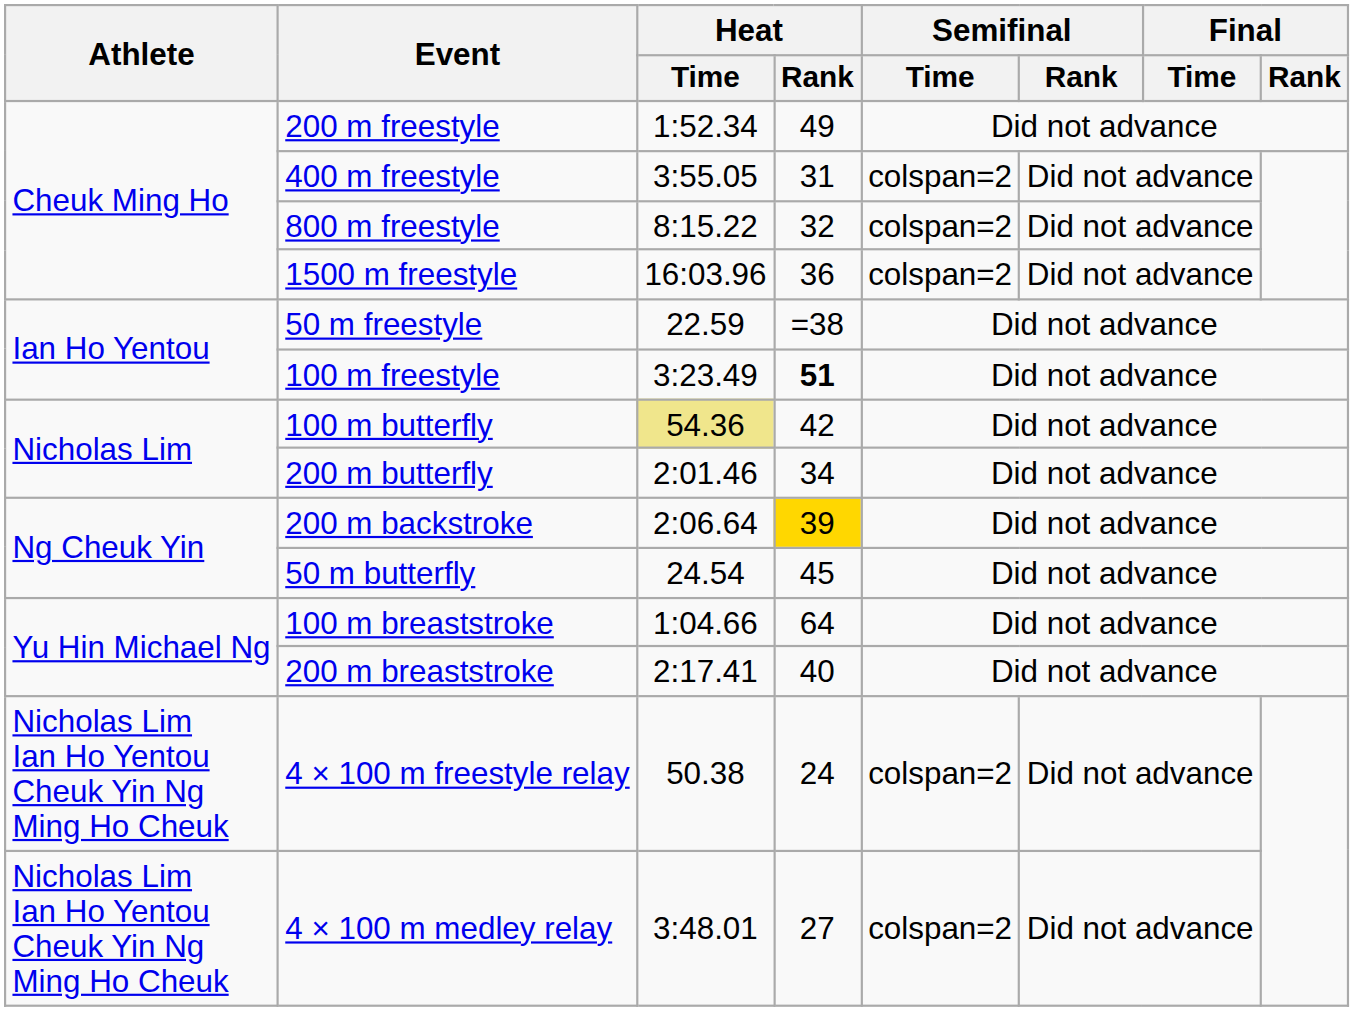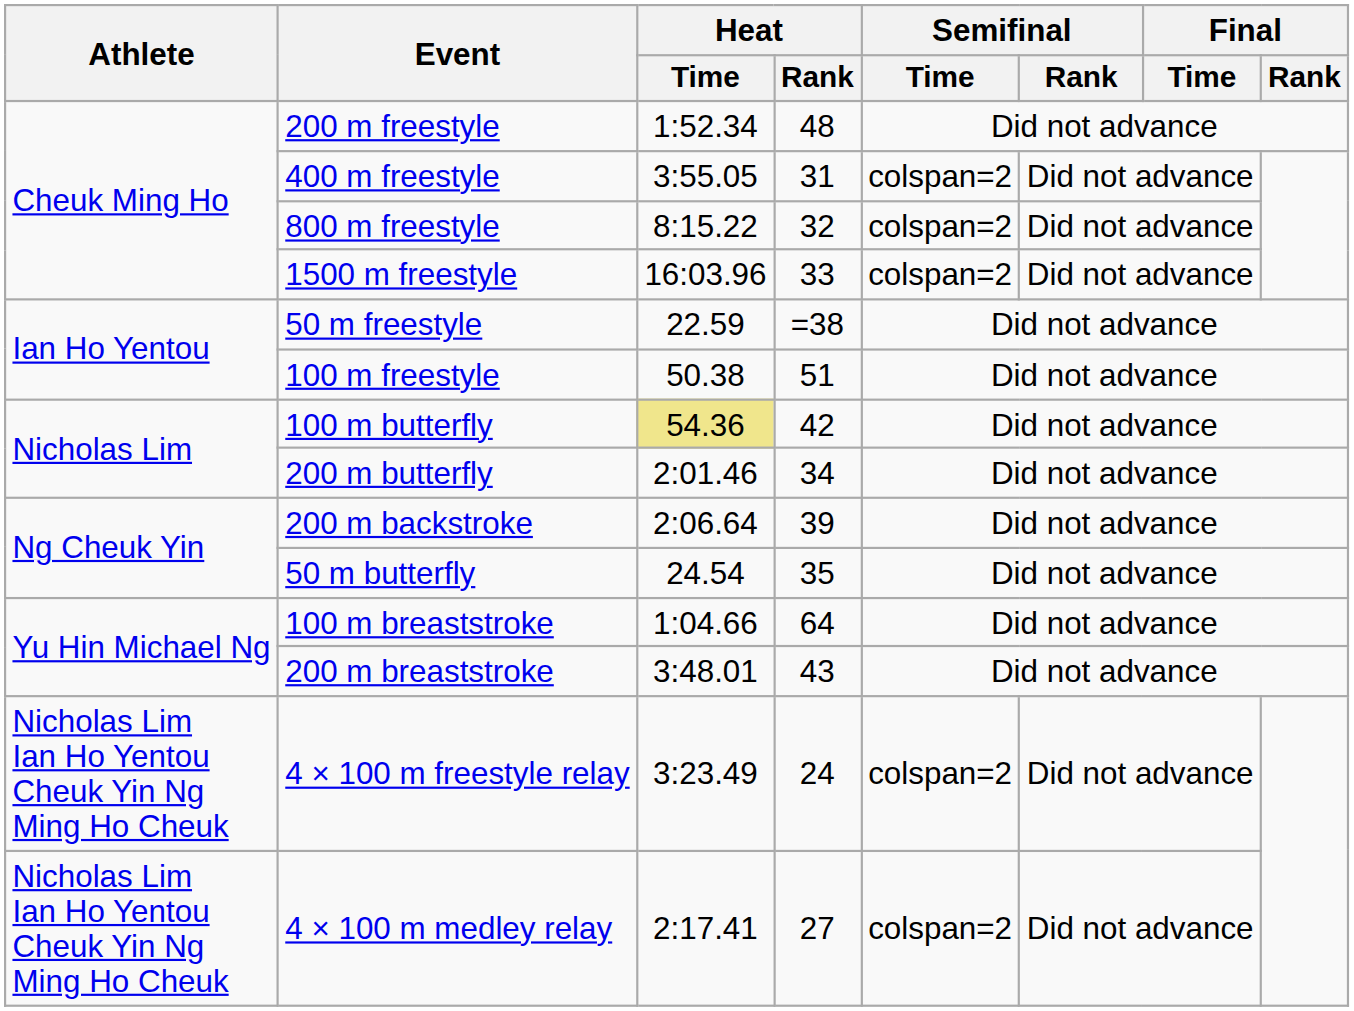(817, 127) 49 -> (817, 127) 48
(817, 275) 36 -> (817, 275) 33
(705, 375) 3:23.49 -> (705, 375) 50.38
(817, 375) bold -> (817, 375) normal
(817, 523) gold background -> (817, 523) no background
(817, 573) 45 -> (817, 573) 35
(705, 672) 2:17.41 -> (705, 672) 3:48.01
(817, 672) 40 -> (817, 672) 43
(705, 774) 50.38 -> (705, 774) 3:23.49
(705, 928) 3:48.01 -> (705, 928) 2:17.41
